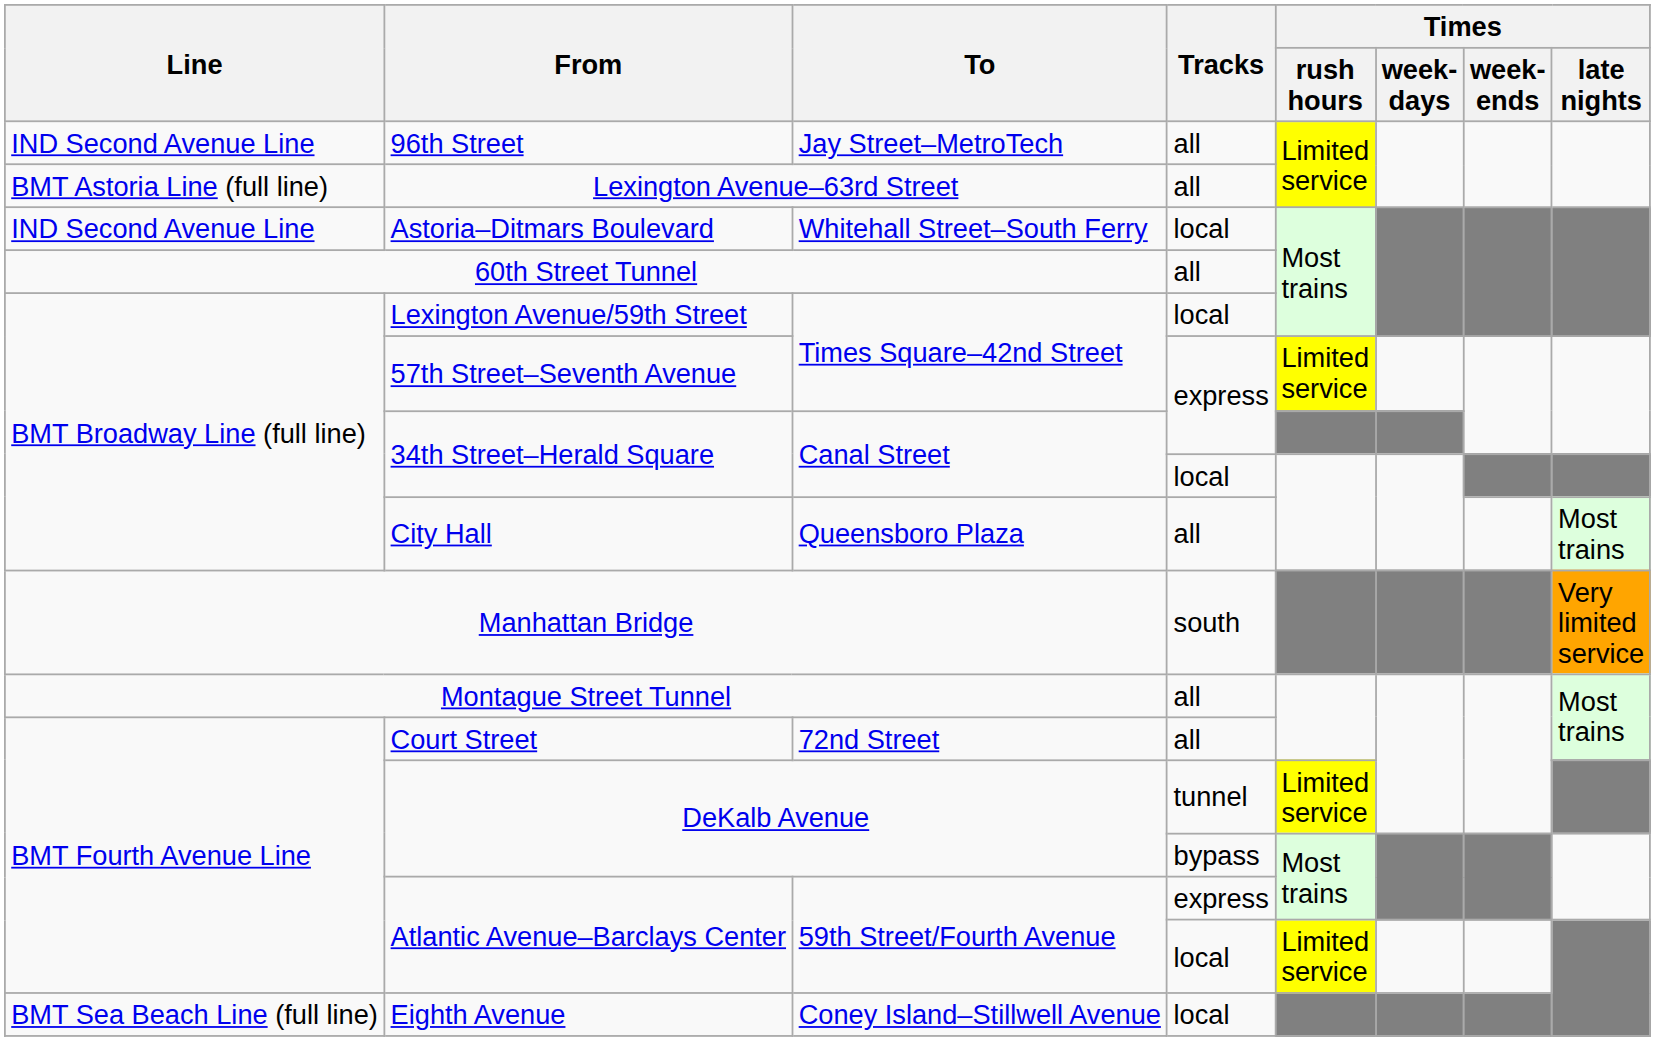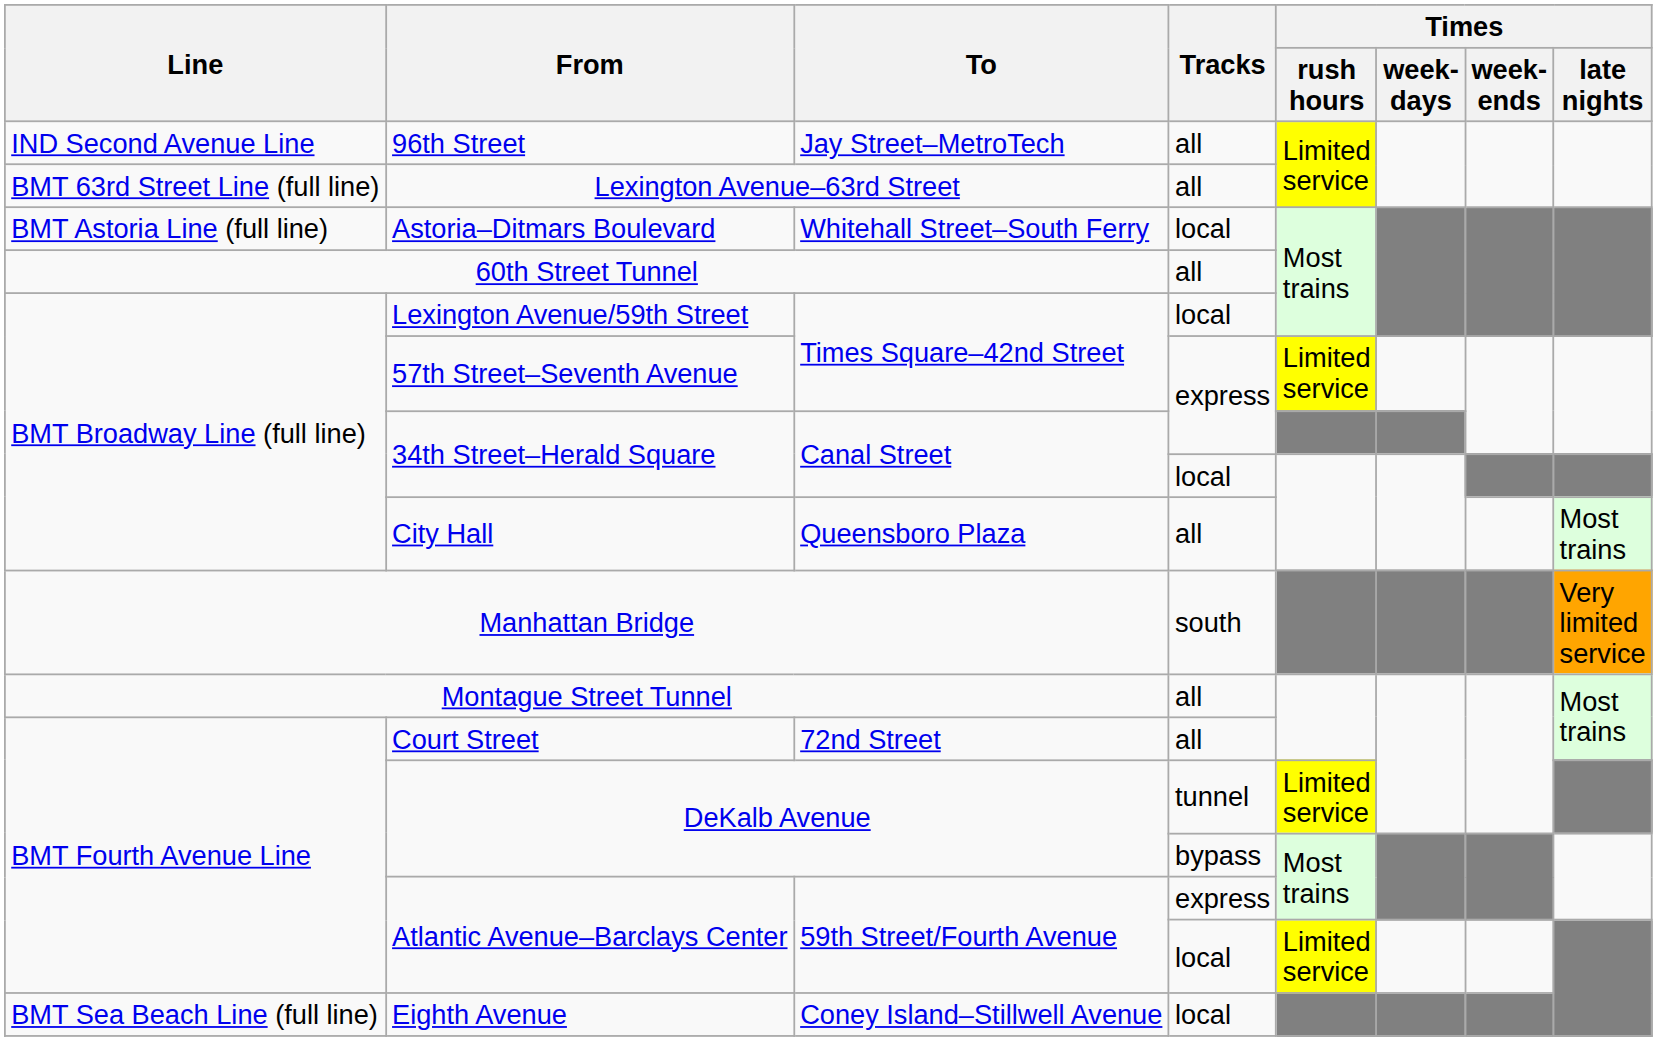(170, 186) BMT Astoria Line (full line) -> (195, 186) BMT 63rd Street Line (full line)
(163, 229) IND Second Avenue Line -> (170, 229) BMT Astoria Line (full line)
